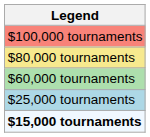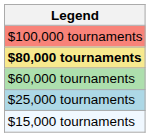(71, 57) normal -> (75, 57) bold
(75, 121) bold -> (71, 121) normal
